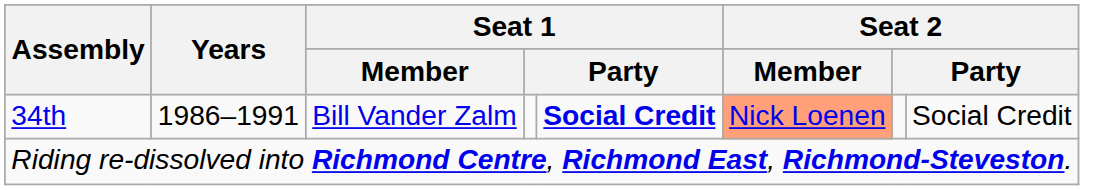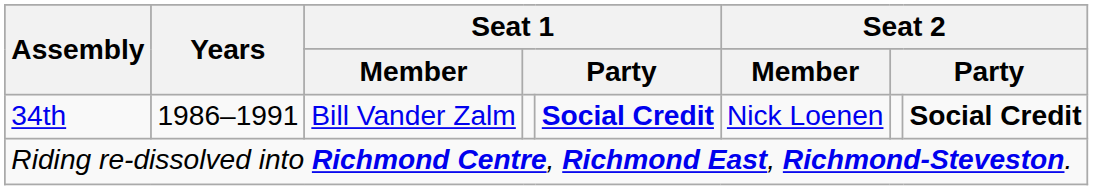(807, 116) lightsalmon background -> (805, 116) no background
(992, 116) normal -> (996, 116) bold
